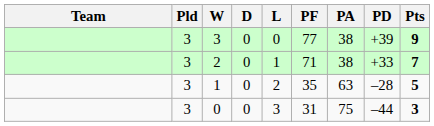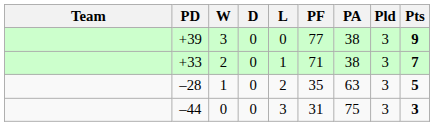columns swapped: (187, 16) <-> (382, 16)
